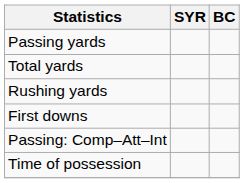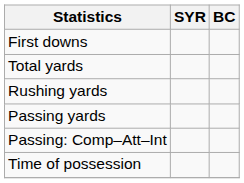rows swapped: (48, 115) <-> (57, 41)
